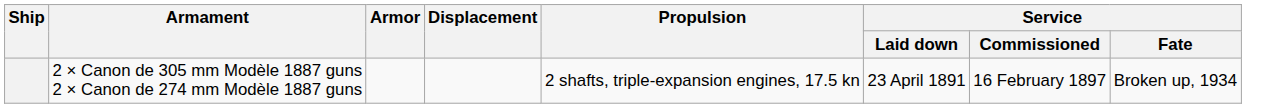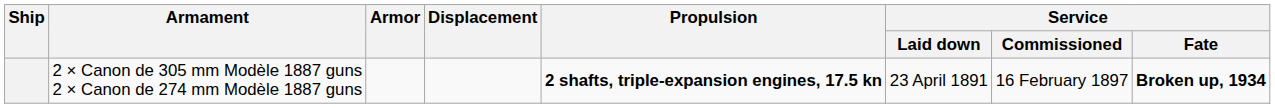(702, 80) normal -> (714, 80) bold
(1175, 80) normal -> (1201, 80) bold
